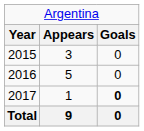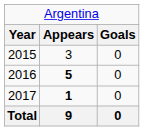(68, 75) normal -> (68, 75) bold
(68, 95) normal -> (68, 95) bold
(118, 95) bold -> (118, 95) normal
